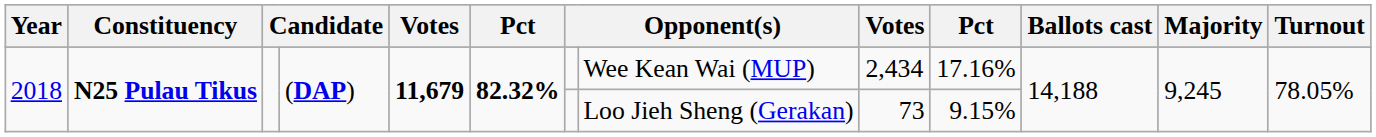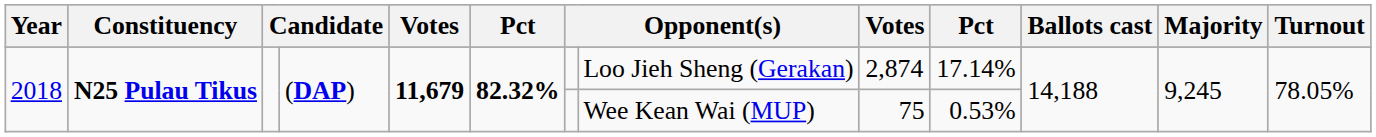(699, 68) Wee Kean Wai (MUP) -> (718, 68) Loo Jieh Sheng (Gerakan)
(894, 68) 2,434 -> (894, 68) 2,874
(976, 68) 17.16% -> (976, 68) 17.14%
(718, 110) Loo Jieh Sheng (Gerakan) -> (699, 110) Wee Kean Wai (MUP)
(912, 110) 73 -> (912, 110) 75
(982, 110) 9.15% -> (982, 110) 0.53%
